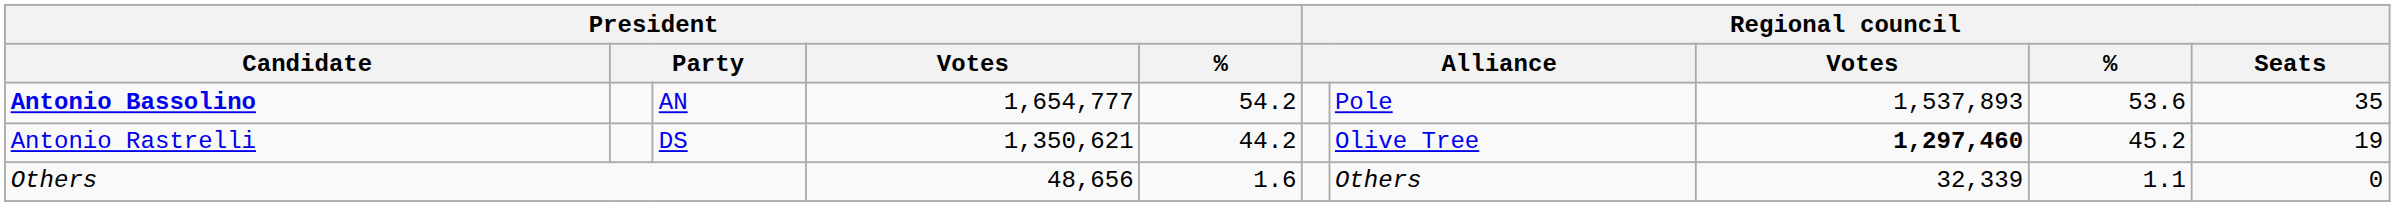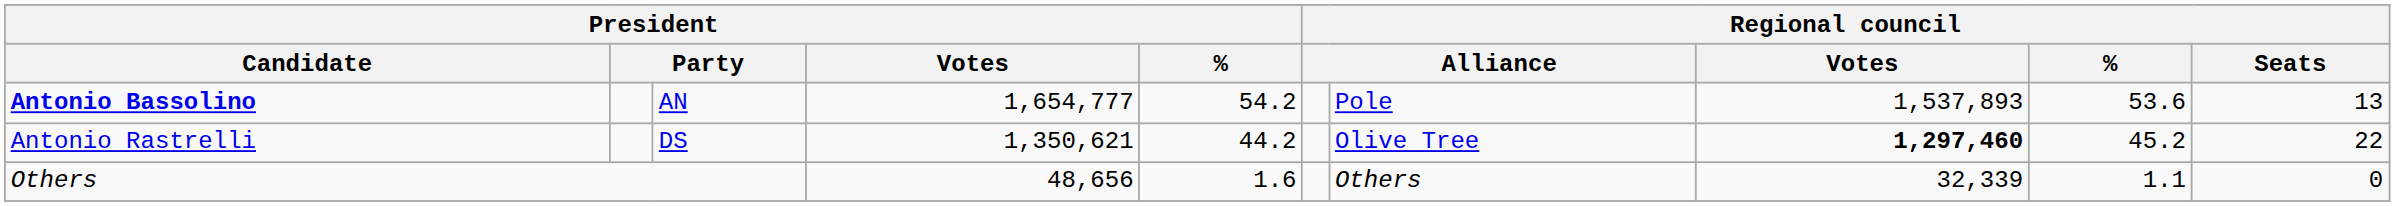(2369, 103) 35 -> (2369, 103) 13
(2369, 142) 19 -> (2369, 142) 22
